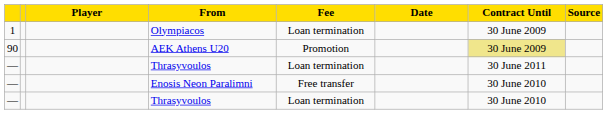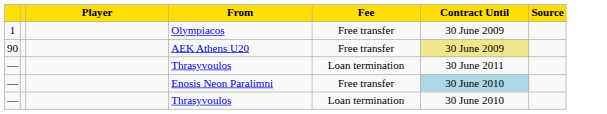- column: (422, 13)
(326, 30) Loan termination -> (366, 30) Free transfer
(326, 48) Promotion -> (366, 48) Free transfer
(517, 83) no background -> (475, 83) lightblue background
